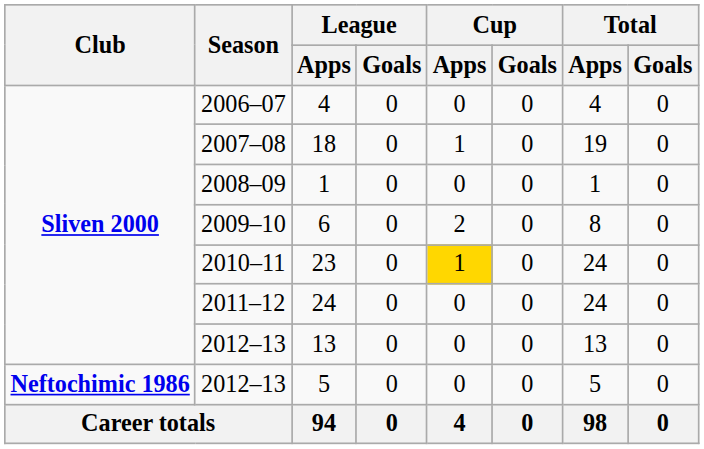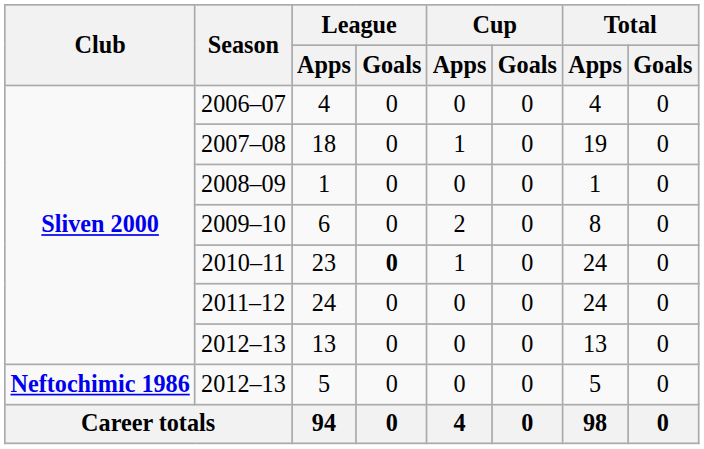(392, 264) normal -> (392, 264) bold
(460, 264) gold background -> (460, 264) no background
